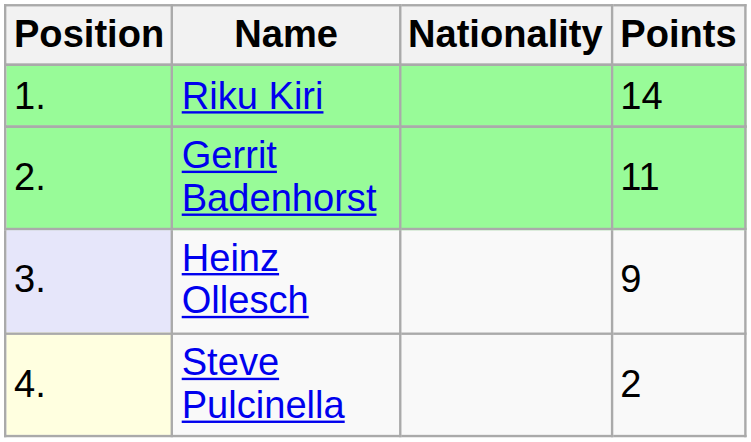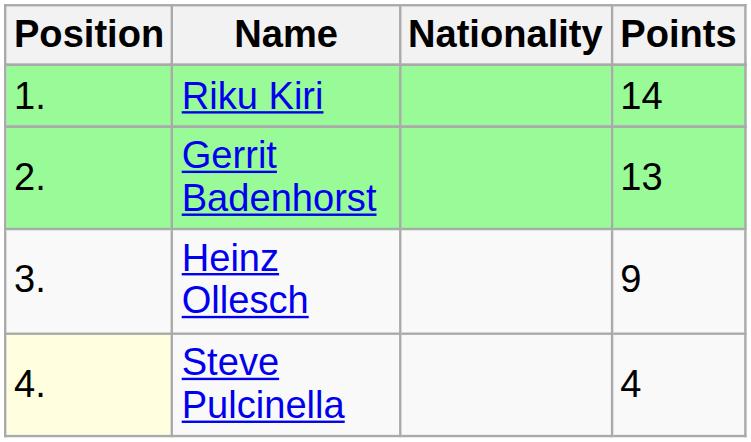(640, 176) 11 -> (641, 176) 13
(30, 280) lavender background -> (30, 280) no background
(631, 383) 2 -> (631, 383) 4
